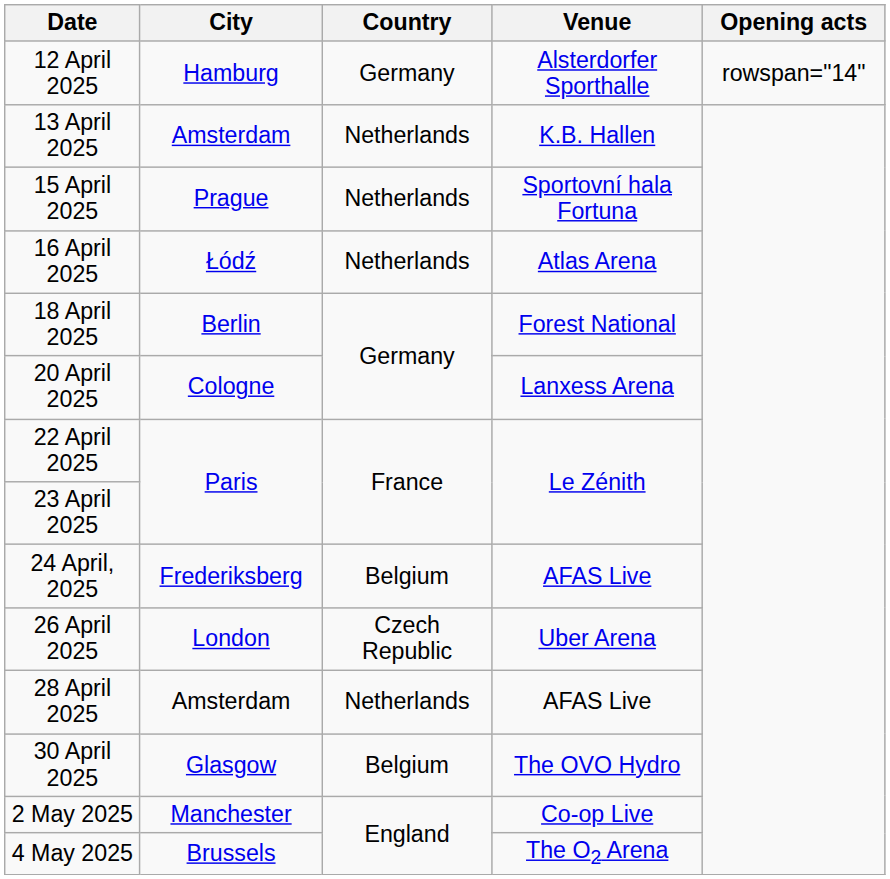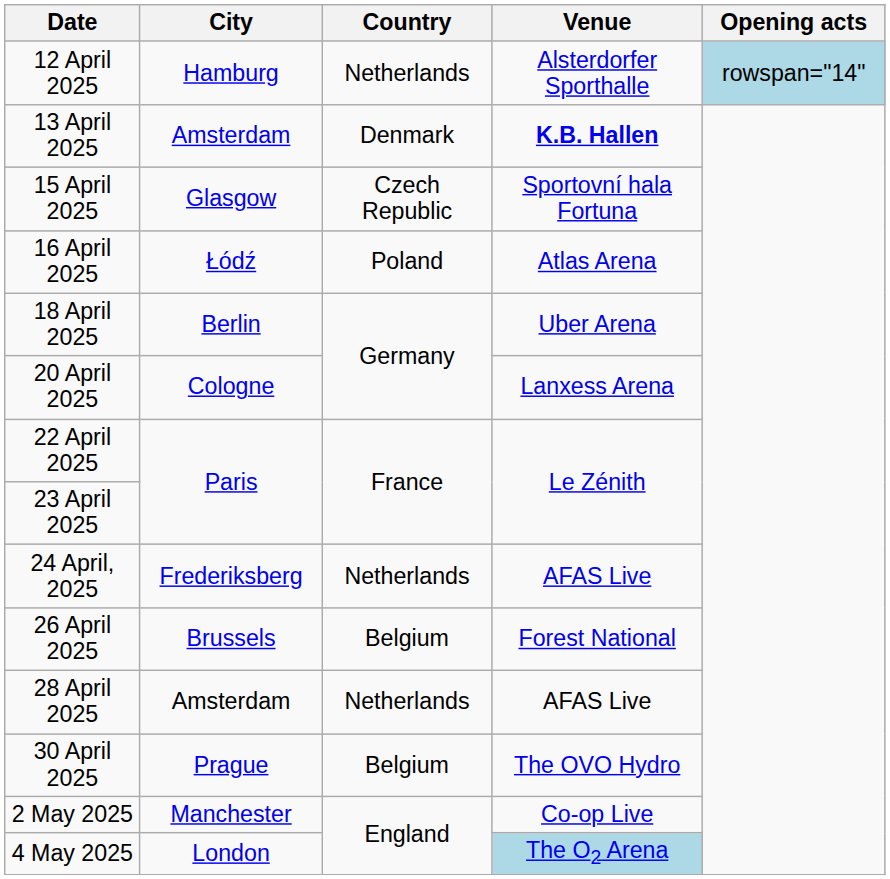(407, 72) Germany -> (407, 72) Netherlands
(794, 72) no background -> (794, 72) lightblue background
(407, 135) Netherlands -> (407, 135) Denmark
(597, 135) normal -> (597, 135) bold
(231, 198) Prague -> (231, 198) Glasgow
(407, 198) Netherlands -> (407, 198) Czech Republic
(407, 261) Netherlands -> (407, 261) Poland
(597, 324) Forest National -> (597, 324) Uber Arena
(407, 575) Belgium -> (407, 575) Netherlands
(231, 638) London -> (231, 638) Brussels
(407, 638) Czech Republic -> (407, 638) Belgium
(597, 638) Uber Arena -> (597, 638) Forest National
(231, 764) Glasgow -> (231, 764) Prague
(231, 853) Brussels -> (231, 853) London
(597, 854) no background -> (597, 854) lightblue background
